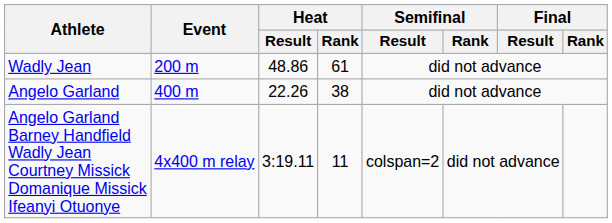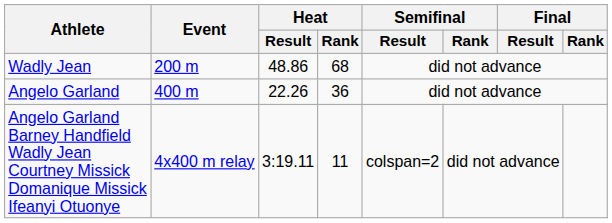(340, 67) 61 -> (340, 67) 68
(340, 92) 38 -> (340, 92) 36
